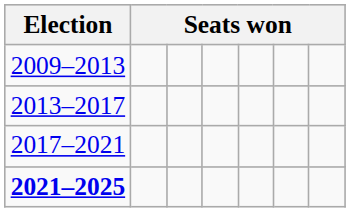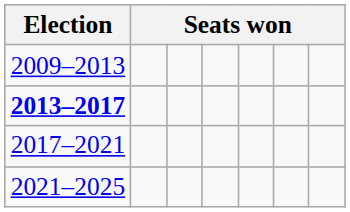(68, 105) normal -> (68, 105) bold
(68, 186) bold -> (68, 186) normal
